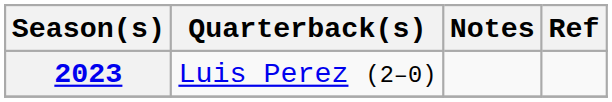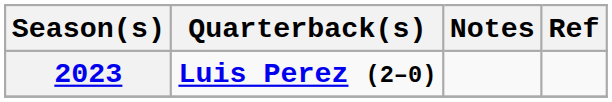(307, 74) normal -> (307, 74) bold
